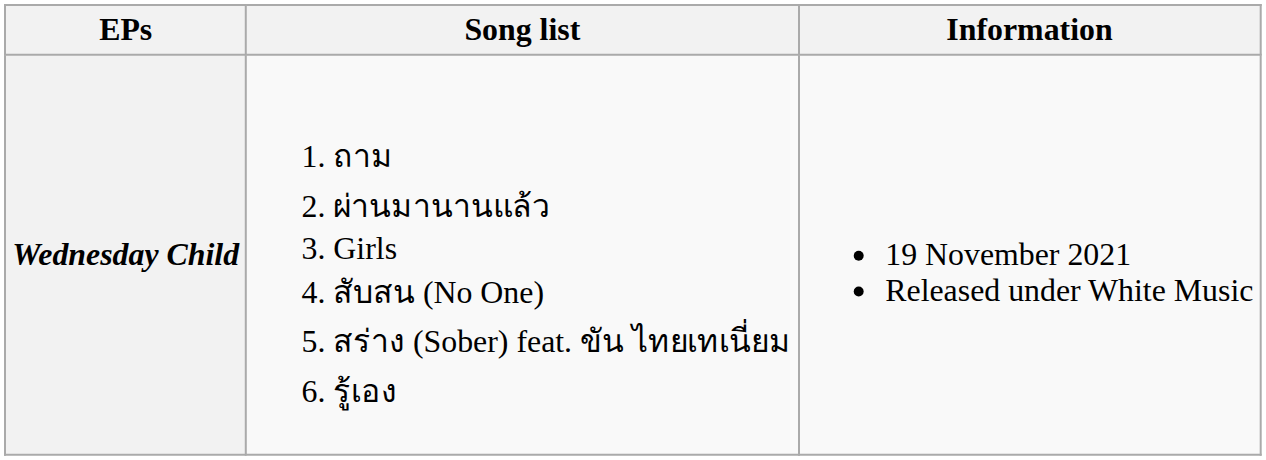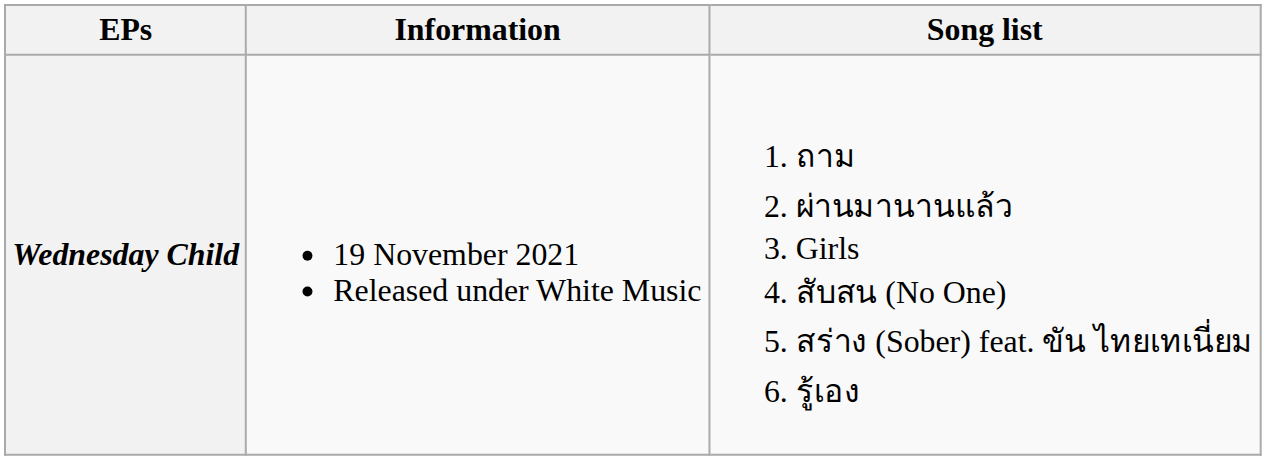columns swapped: (1030, 29) <-> (522, 29)
